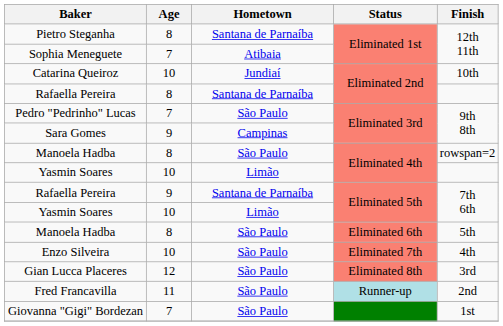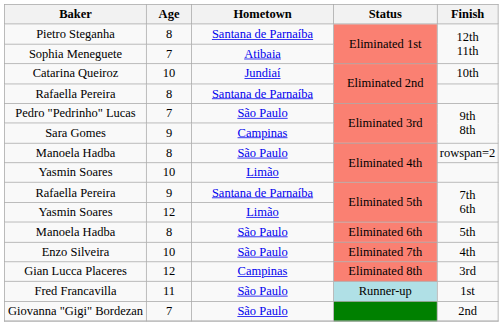(169, 212) 10 -> (169, 212) 12
(263, 271) São Paulo -> (263, 271) Campinas
(468, 291) 2nd -> (468, 291) 1st
(468, 311) 1st -> (468, 311) 2nd
